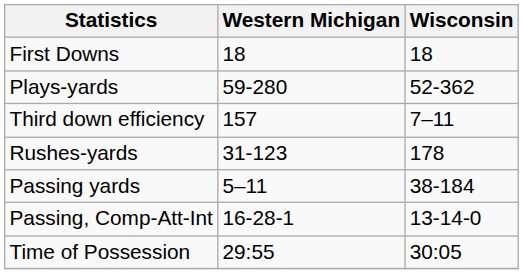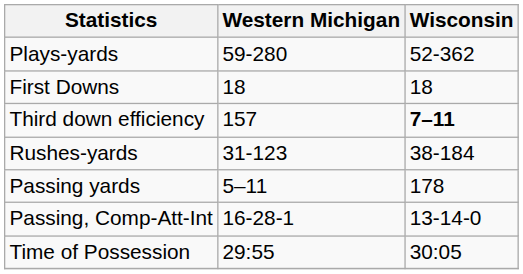rows swapped: (64, 53) <-> (64, 86)
(432, 119) normal -> (432, 119) bold
(427, 152) 178 -> (442, 152) 38-184
(442, 185) 38-184 -> (427, 185) 178
